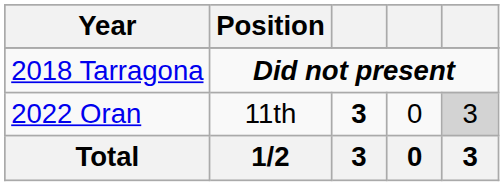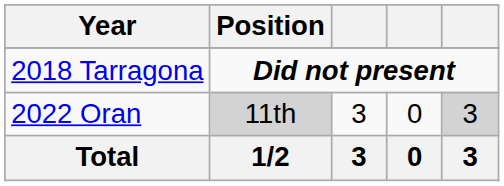(270, 113) no background -> (270, 113) lightgrey background
(359, 113) bold -> (359, 113) normal
